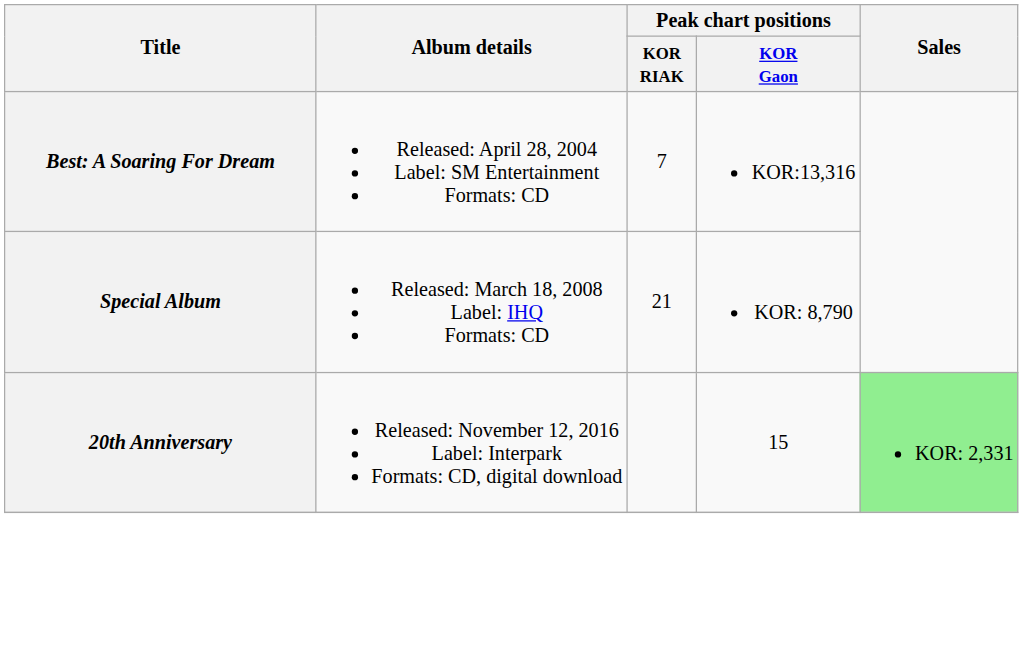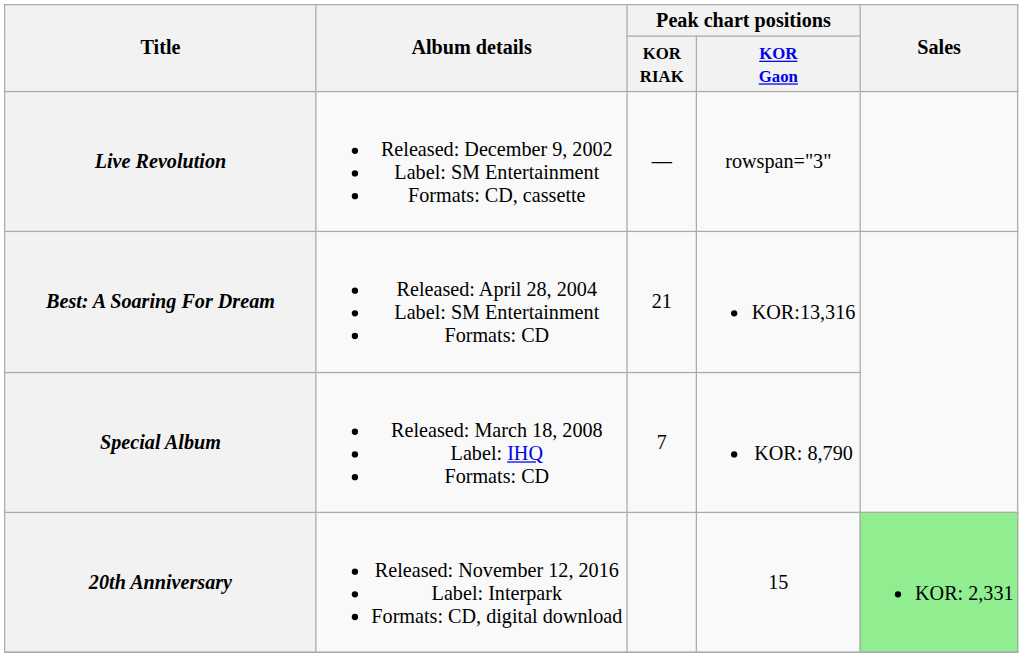+ row: (160, 161)
(662, 161) 7 -> (662, 301) 21
(662, 301) 21 -> (662, 441) 7
